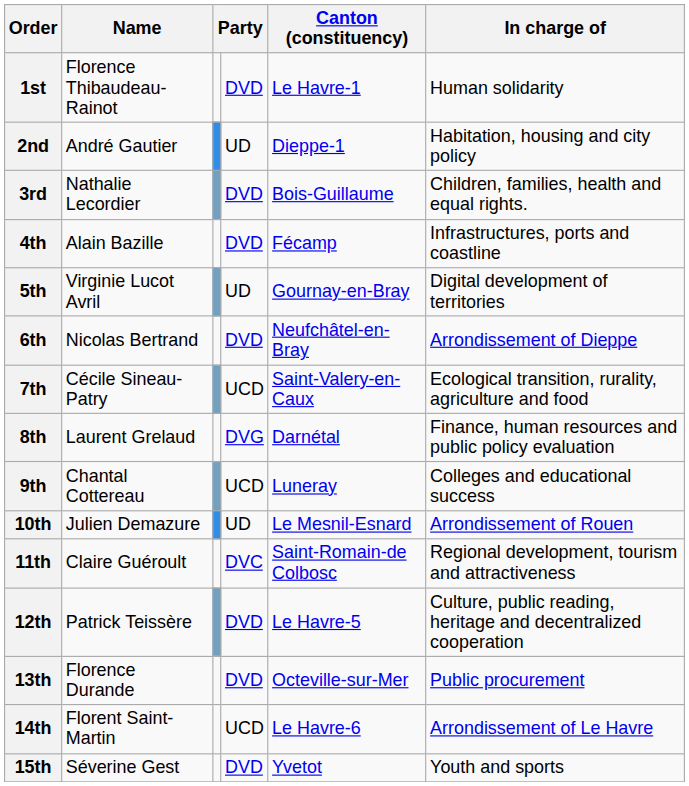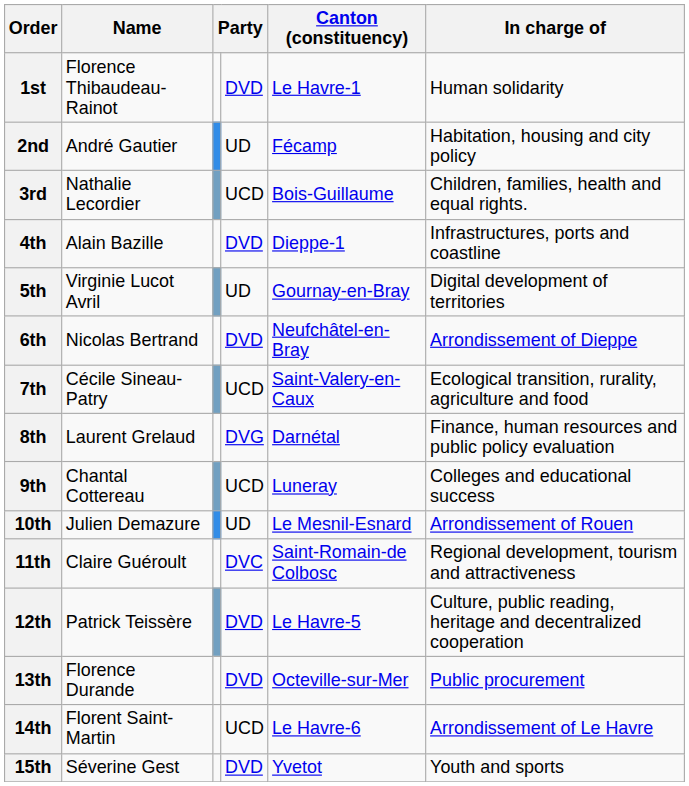(308, 146) Dieppe-1 -> (304, 146) Fécamp
(244, 194) DVD -> (244, 194) UCD
(304, 243) Fécamp -> (308, 243) Dieppe-1
